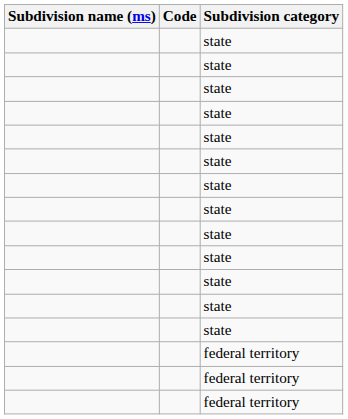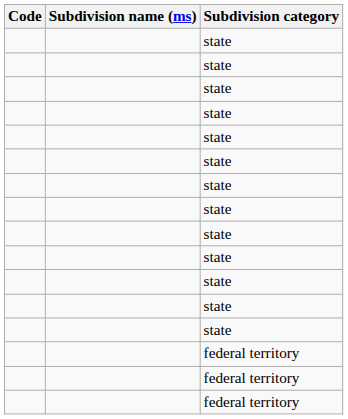columns swapped: (180, 16) <-> (82, 16)
